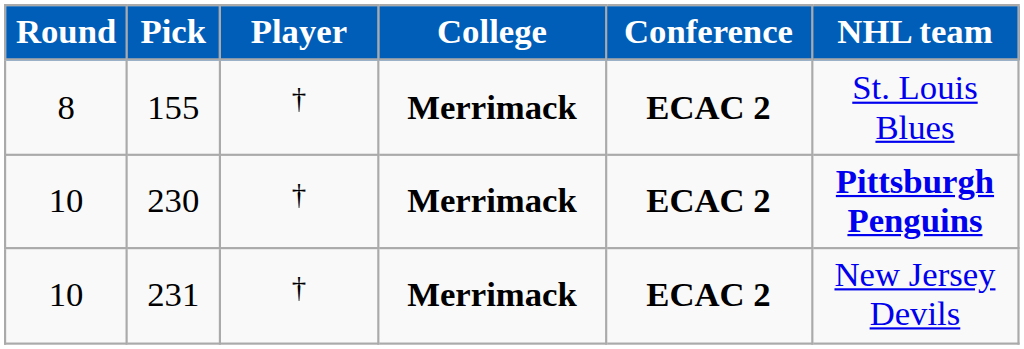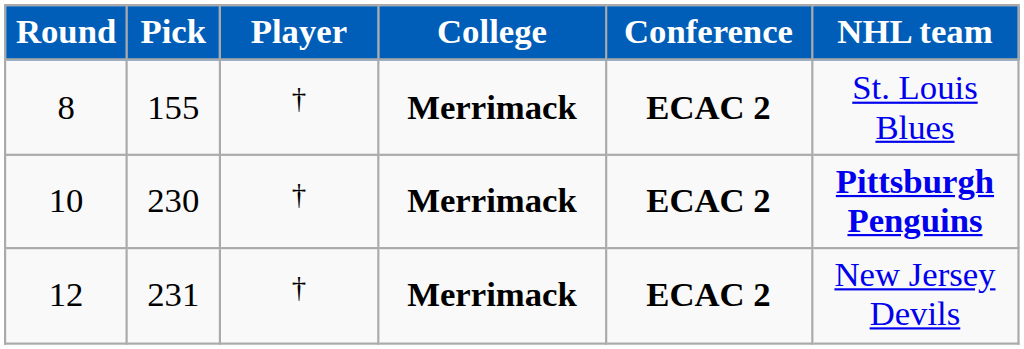(66, 294) 10 -> (66, 294) 12
